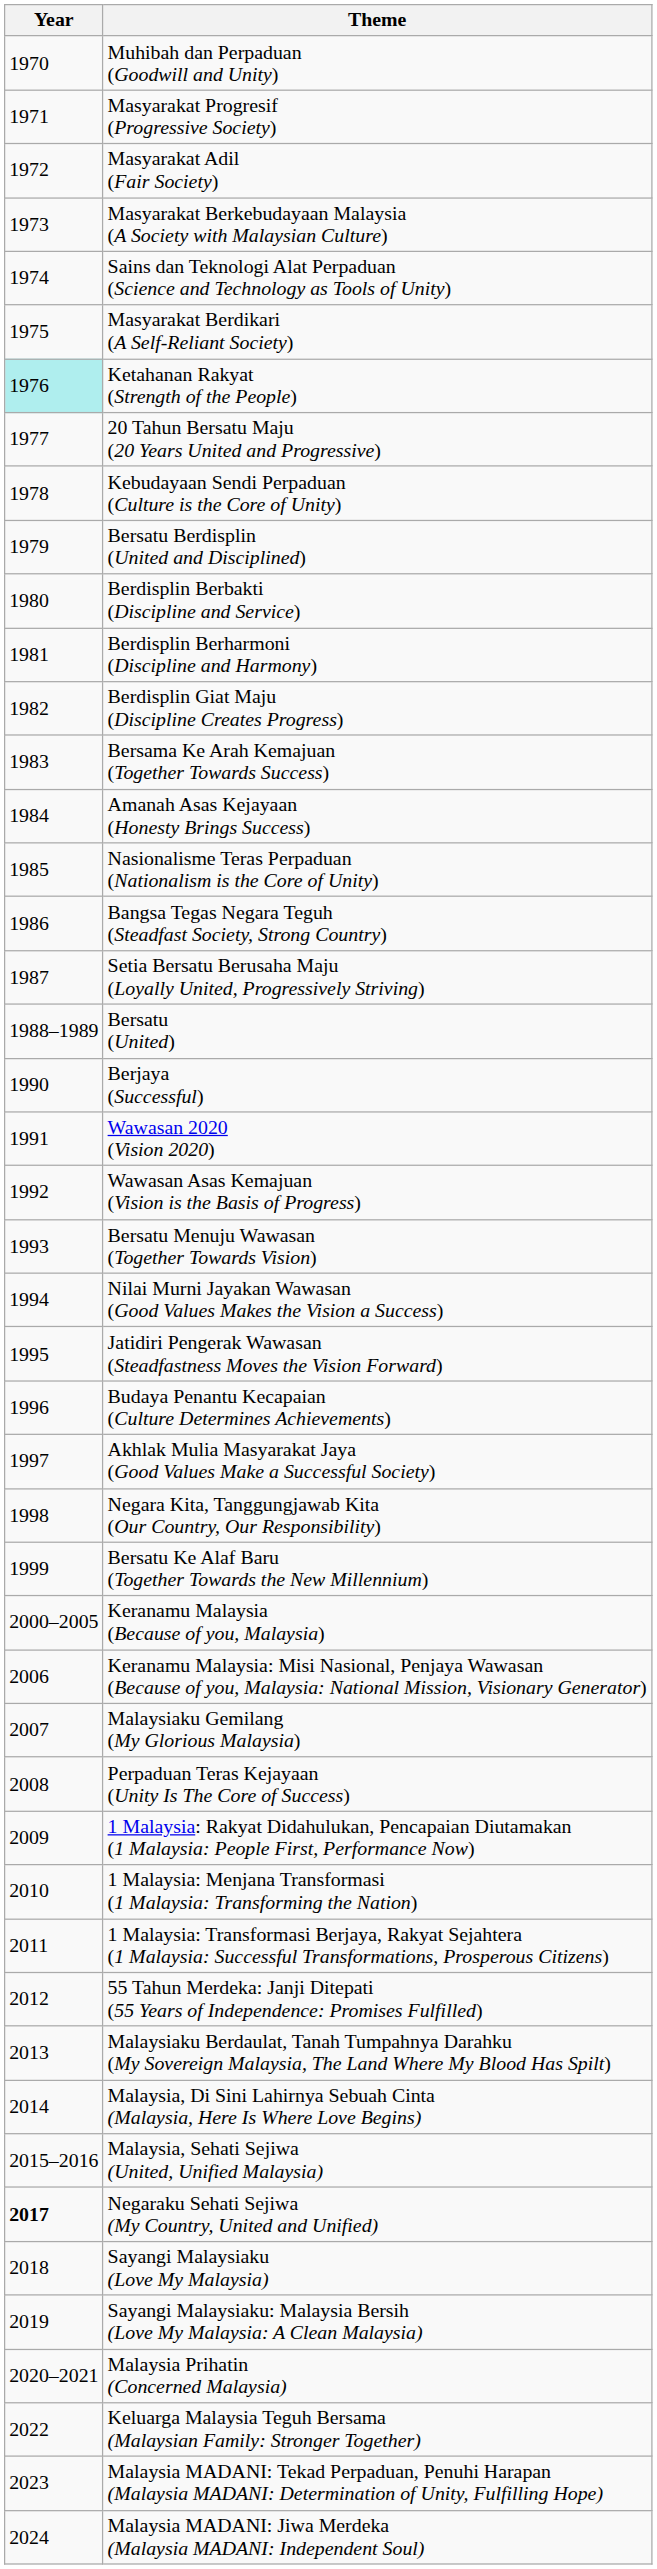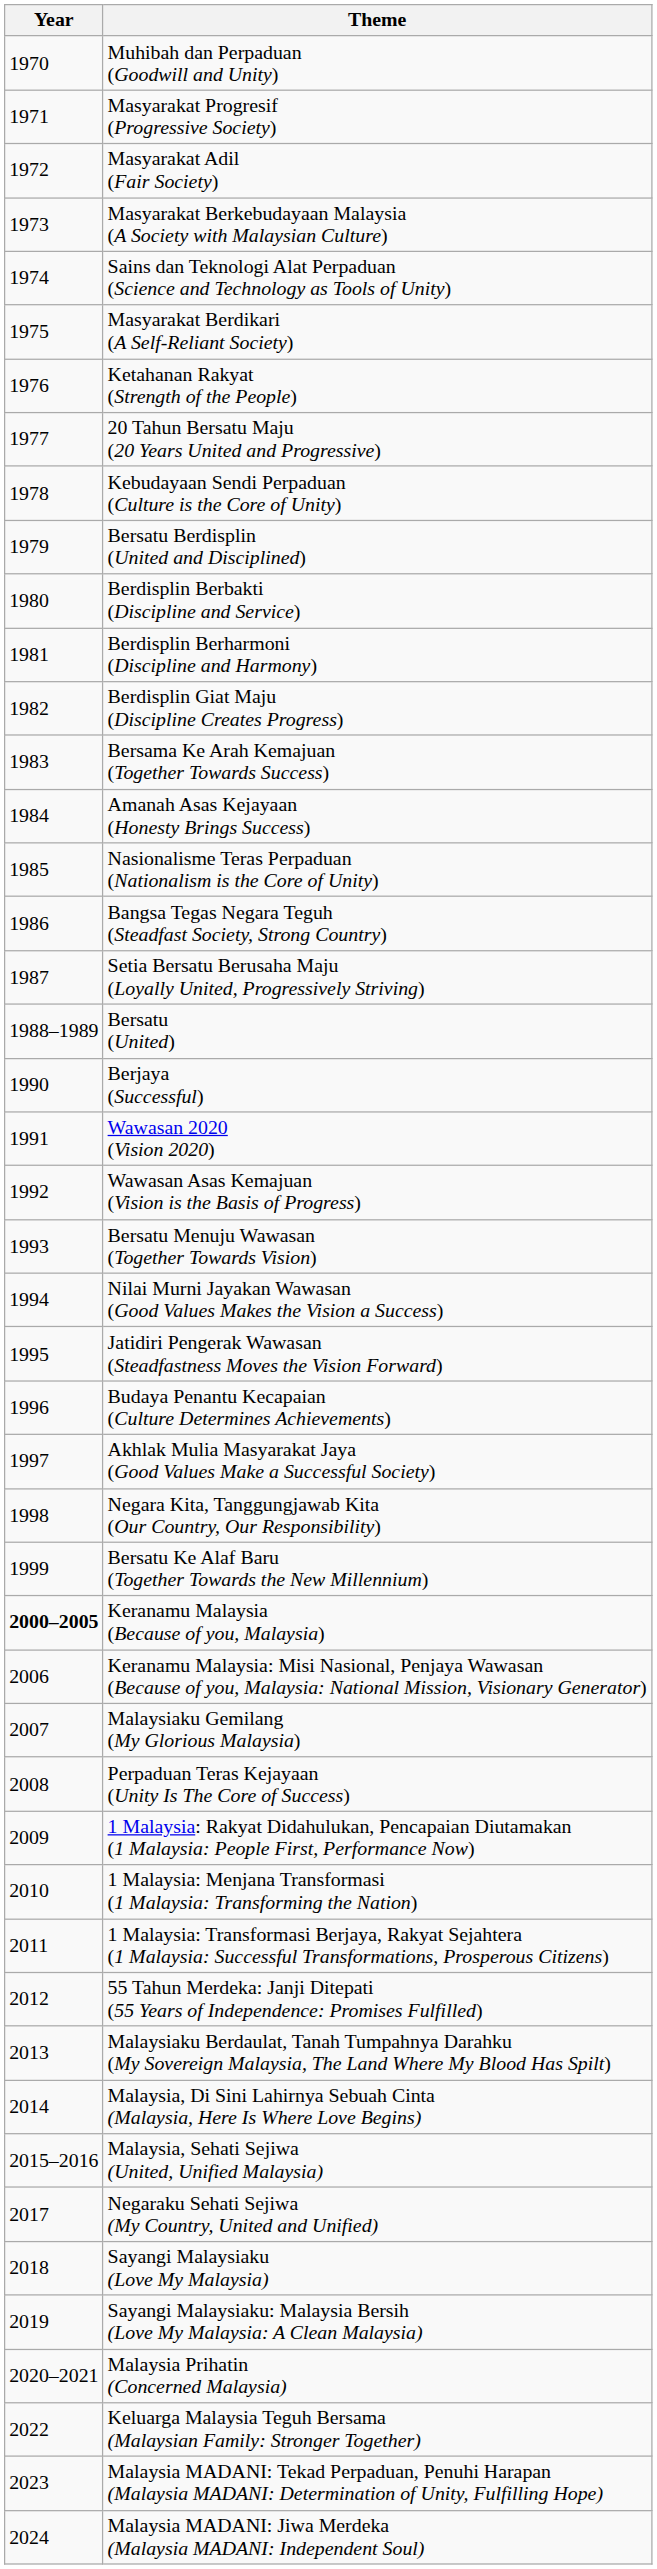(29, 385) paleturquoise background -> (29, 385) no background
(54, 1622) normal -> (54, 1622) bold
(29, 2214) bold -> (29, 2214) normal
